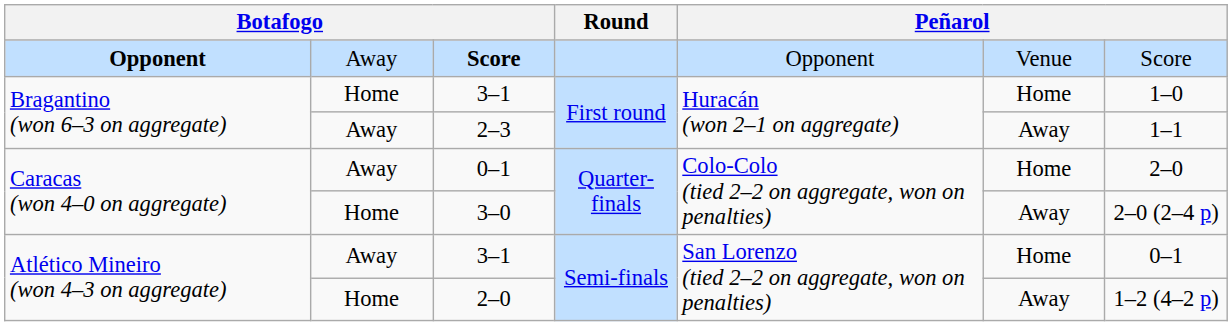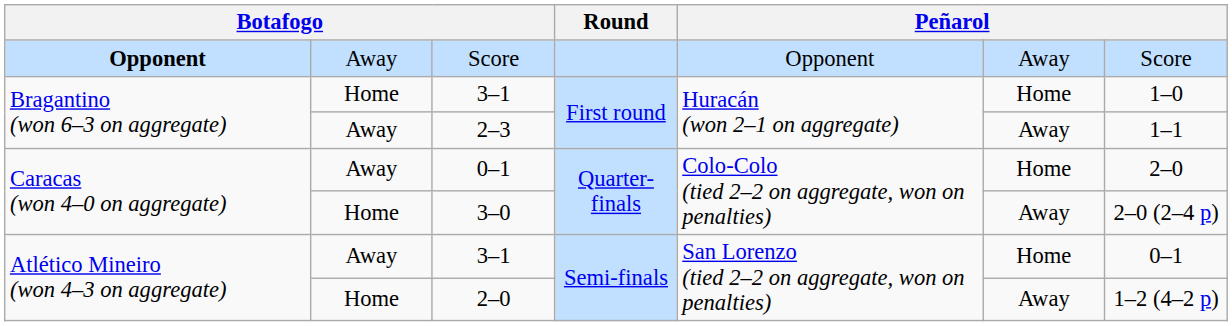(494, 58) bold -> (494, 58) normal
(1044, 58) Venue -> (1044, 58) Away
